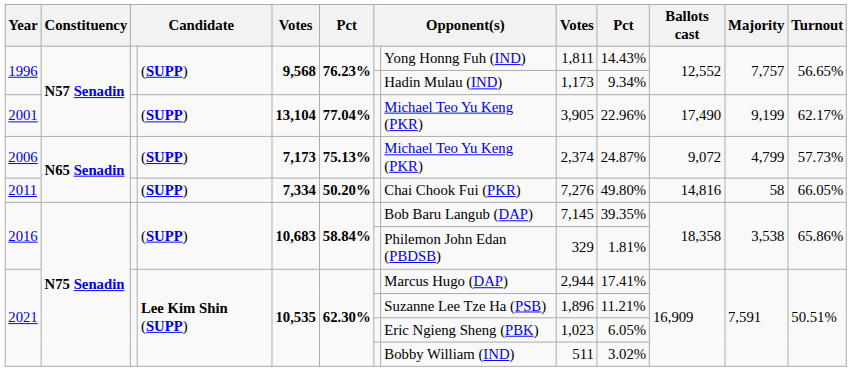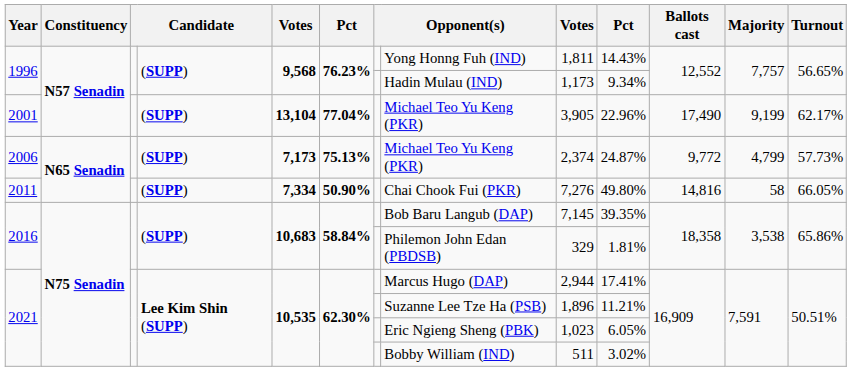(705, 157) 9,072 -> (705, 157) 9,772
(347, 190) 50.20% -> (347, 190) 50.90%
